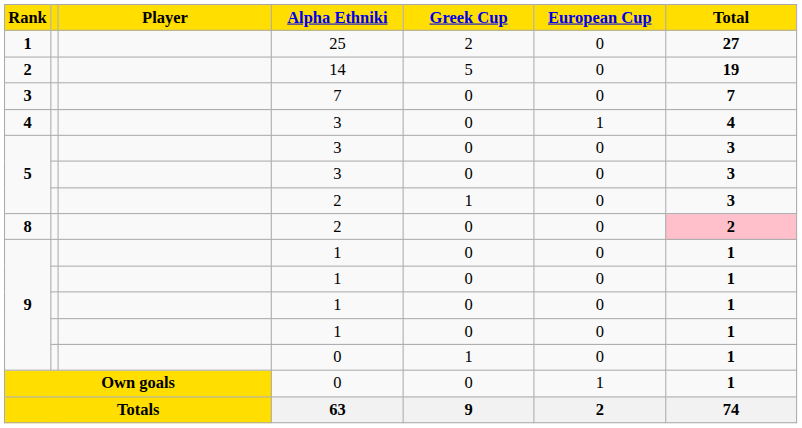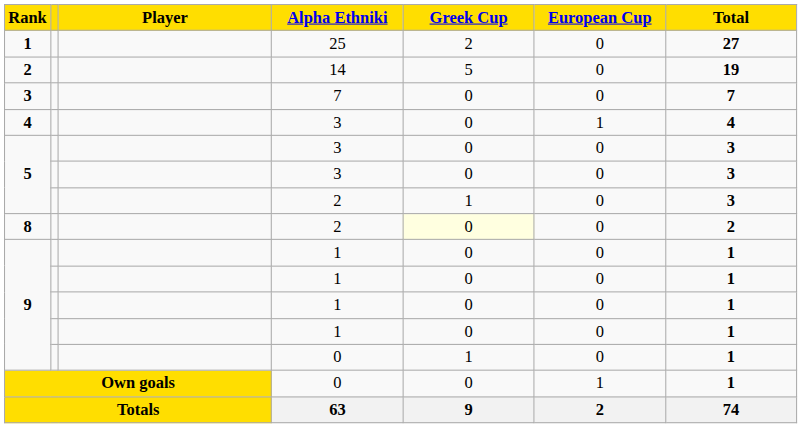(469, 226) no background -> (469, 226) lightyellow background
(731, 226) pink background -> (731, 226) no background
